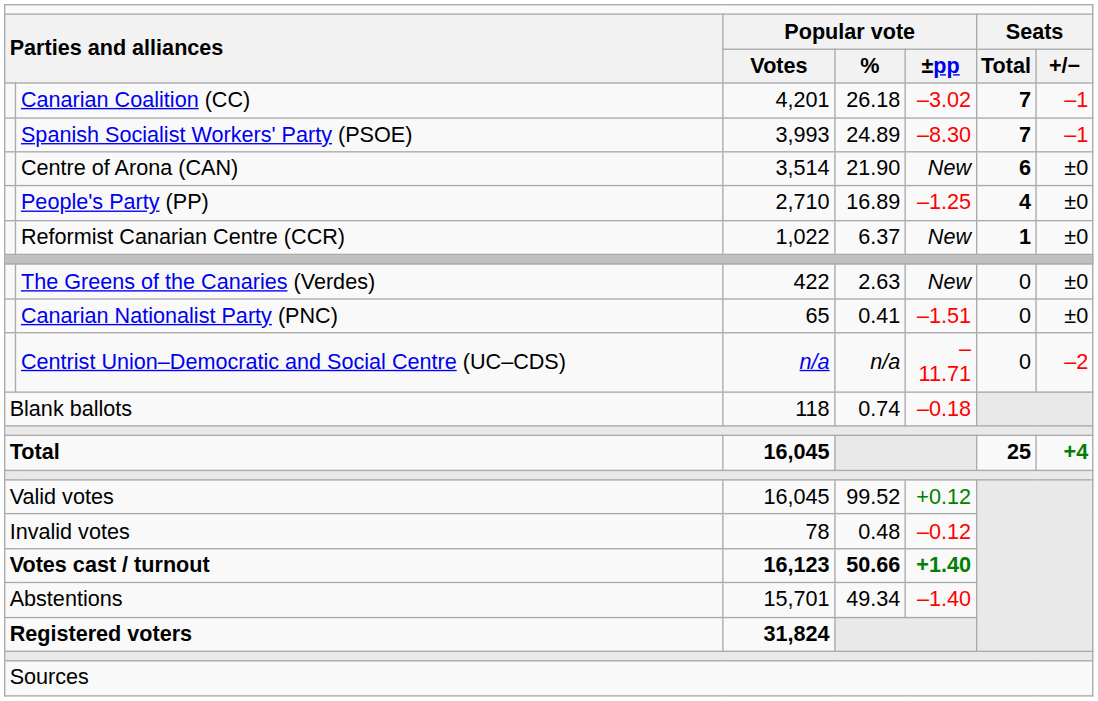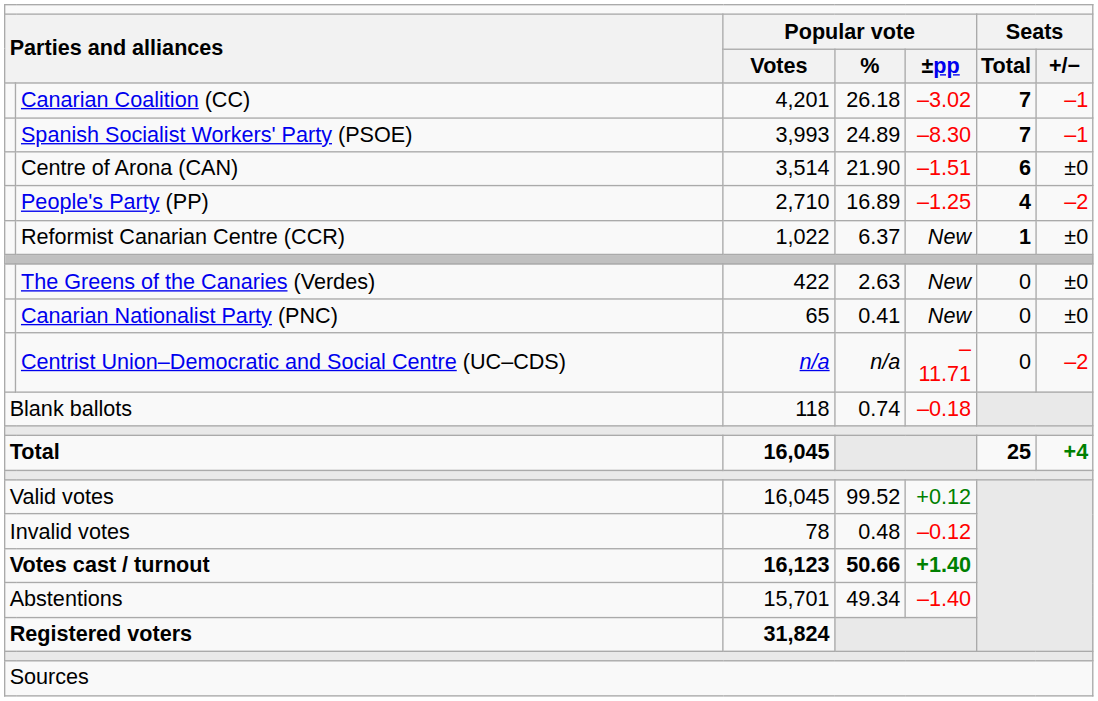(949, 168) New -> (944, 168) –1.51
(1076, 202) ±0 -> (1076, 202) –2
(944, 315) –1.51 -> (949, 315) New
